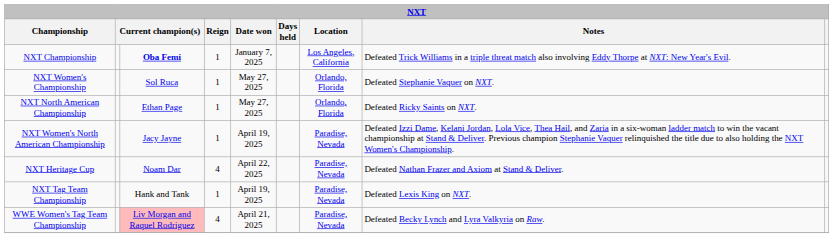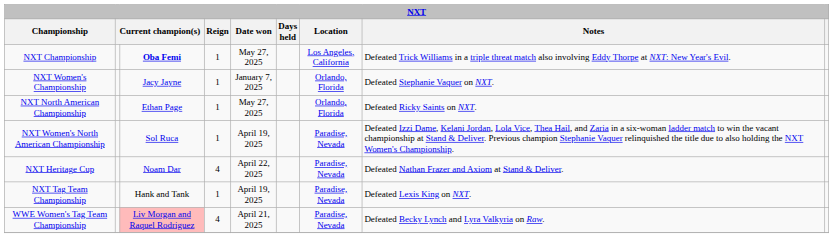(254, 56) January 7, 2025 -> (254, 56) May 27, 2025
(162, 82) Sol Ruca -> (162, 82) Jacy Jayne
(254, 82) May 27, 2025 -> (254, 82) January 7, 2025
(162, 138) Jacy Jayne -> (162, 138) Sol Ruca
